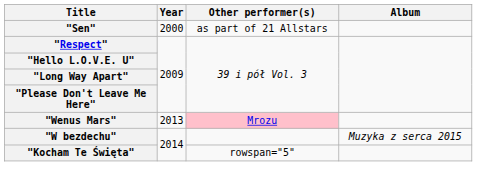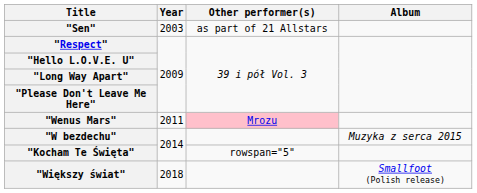(172, 29) 2000 -> (172, 29) 2003
(172, 120) 2013 -> (172, 120) 2011
+ row: (81, 174)
